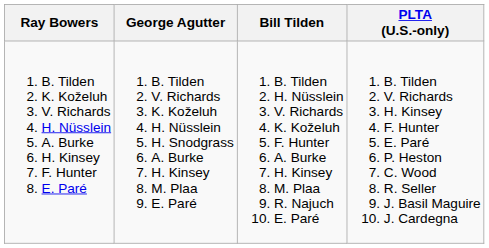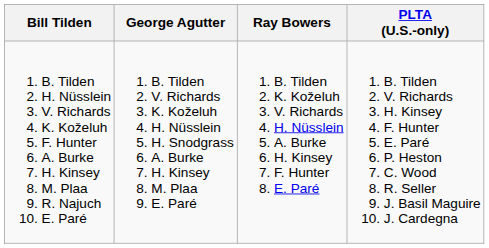columns swapped: (59, 22) <-> (292, 22)
